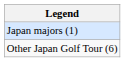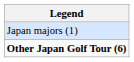(62, 48) normal -> (67, 48) bold
